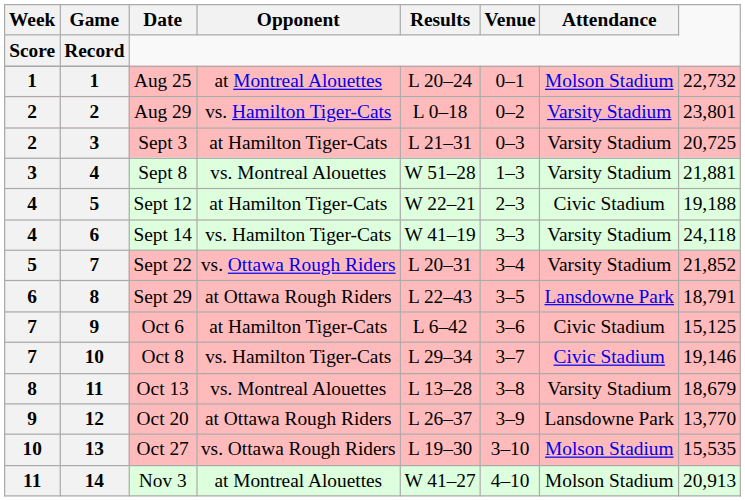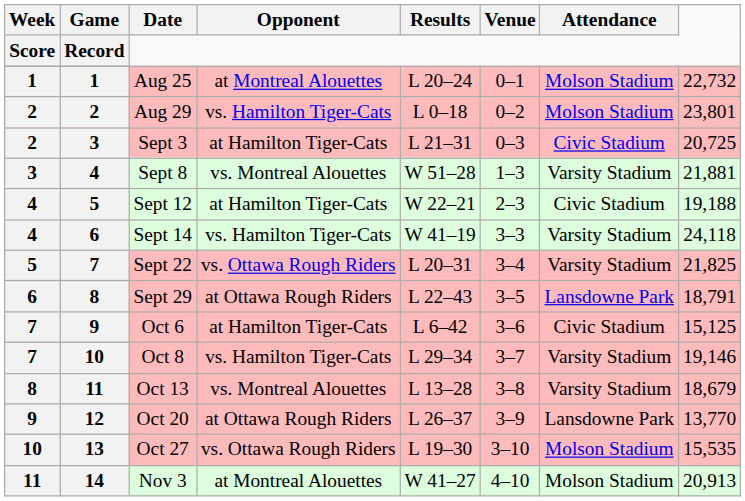(609, 111) Varsity Stadium -> (609, 111) Molson Stadium
(609, 142) Varsity Stadium -> (609, 142) Civic Stadium
(710, 265) 21,852 -> (710, 265) 21,825
(609, 357) Civic Stadium -> (609, 357) Varsity Stadium
